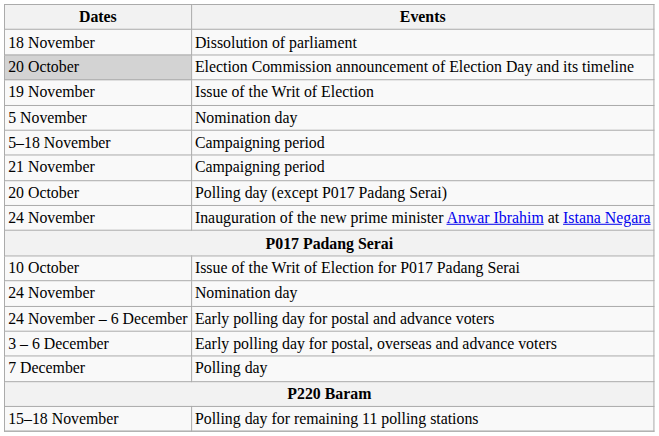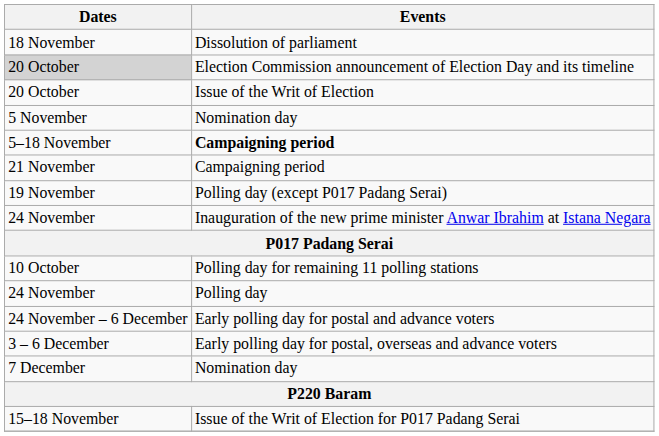(51, 92) 19 November -> (44, 92) 20 October
(260, 142) normal -> (265, 142) bold
(44, 192) 20 October -> (51, 192) 19 November
(357, 268) Issue of the Writ of Election for P017 Padang Serai -> (337, 268) Polling day for remaining 11 polling stations
(246, 293) Nomination day -> (231, 293) Polling day
(231, 368) Polling day -> (246, 368) Nomination day
(337, 419) Polling day for remaining 11 polling stations -> (357, 419) Issue of the Writ of Election for P017 Padang Serai
